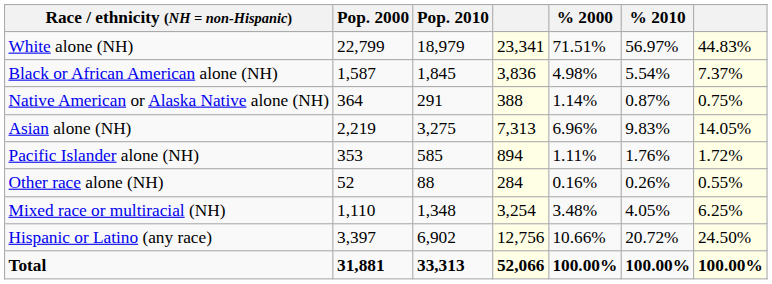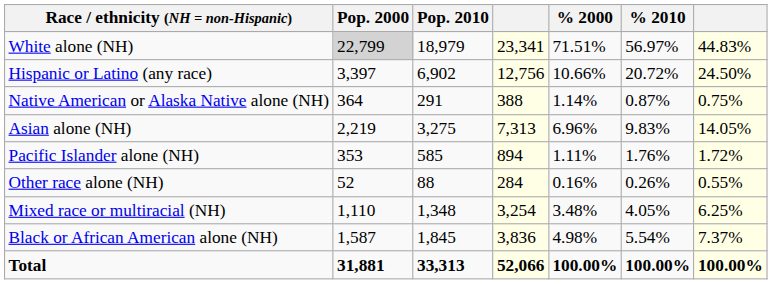(361, 45) no background -> (361, 45) lightgrey background
rows swapped: (143, 73) <-> (110, 237)
